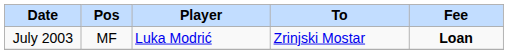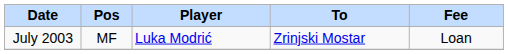(456, 37) bold -> (456, 37) normal
